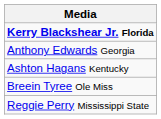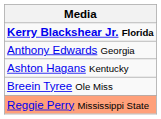(78, 105) no background -> (78, 105) lightsalmon background
